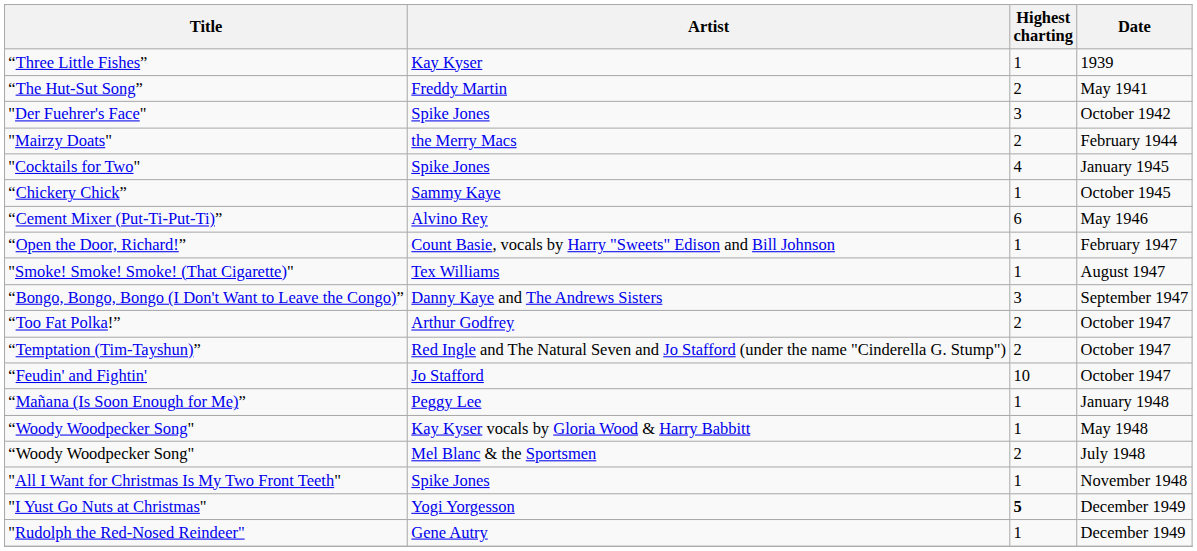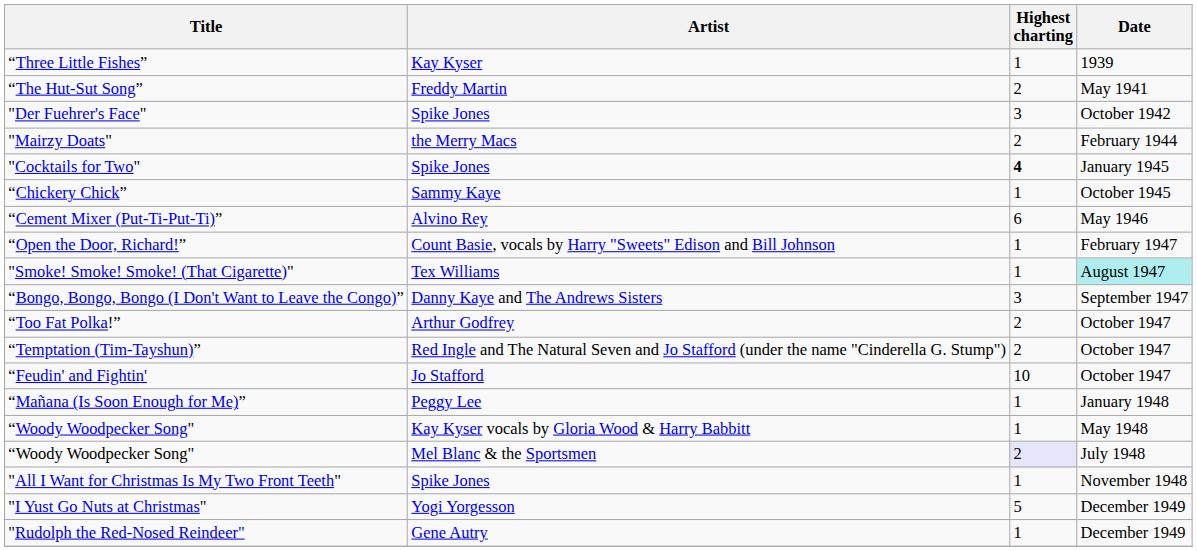(1018, 166) normal -> (1018, 166) bold
(1123, 271) no background -> (1123, 271) paleturquoise background
(1018, 454) no background -> (1018, 454) lavender background
(1018, 506) bold -> (1018, 506) normal
